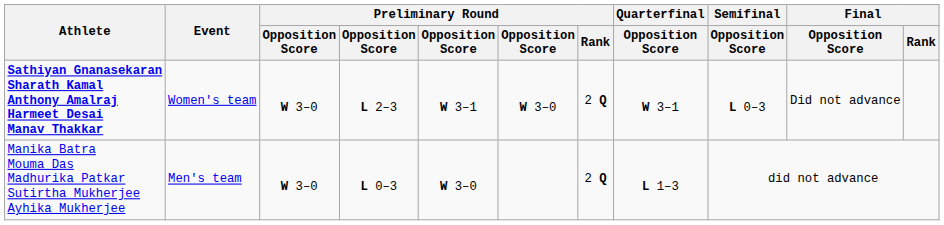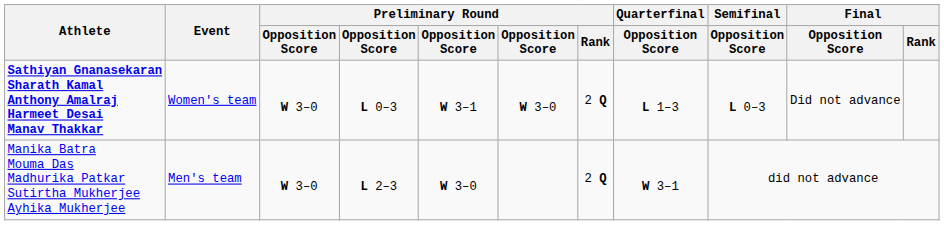(379, 107) L 2–3 -> (379, 107) L 0–3
(660, 107) W 3–1 -> (660, 107) L 1–3
(379, 187) L 0–3 -> (379, 187) L 2–3
(660, 187) L 1–3 -> (660, 187) W 3–1
